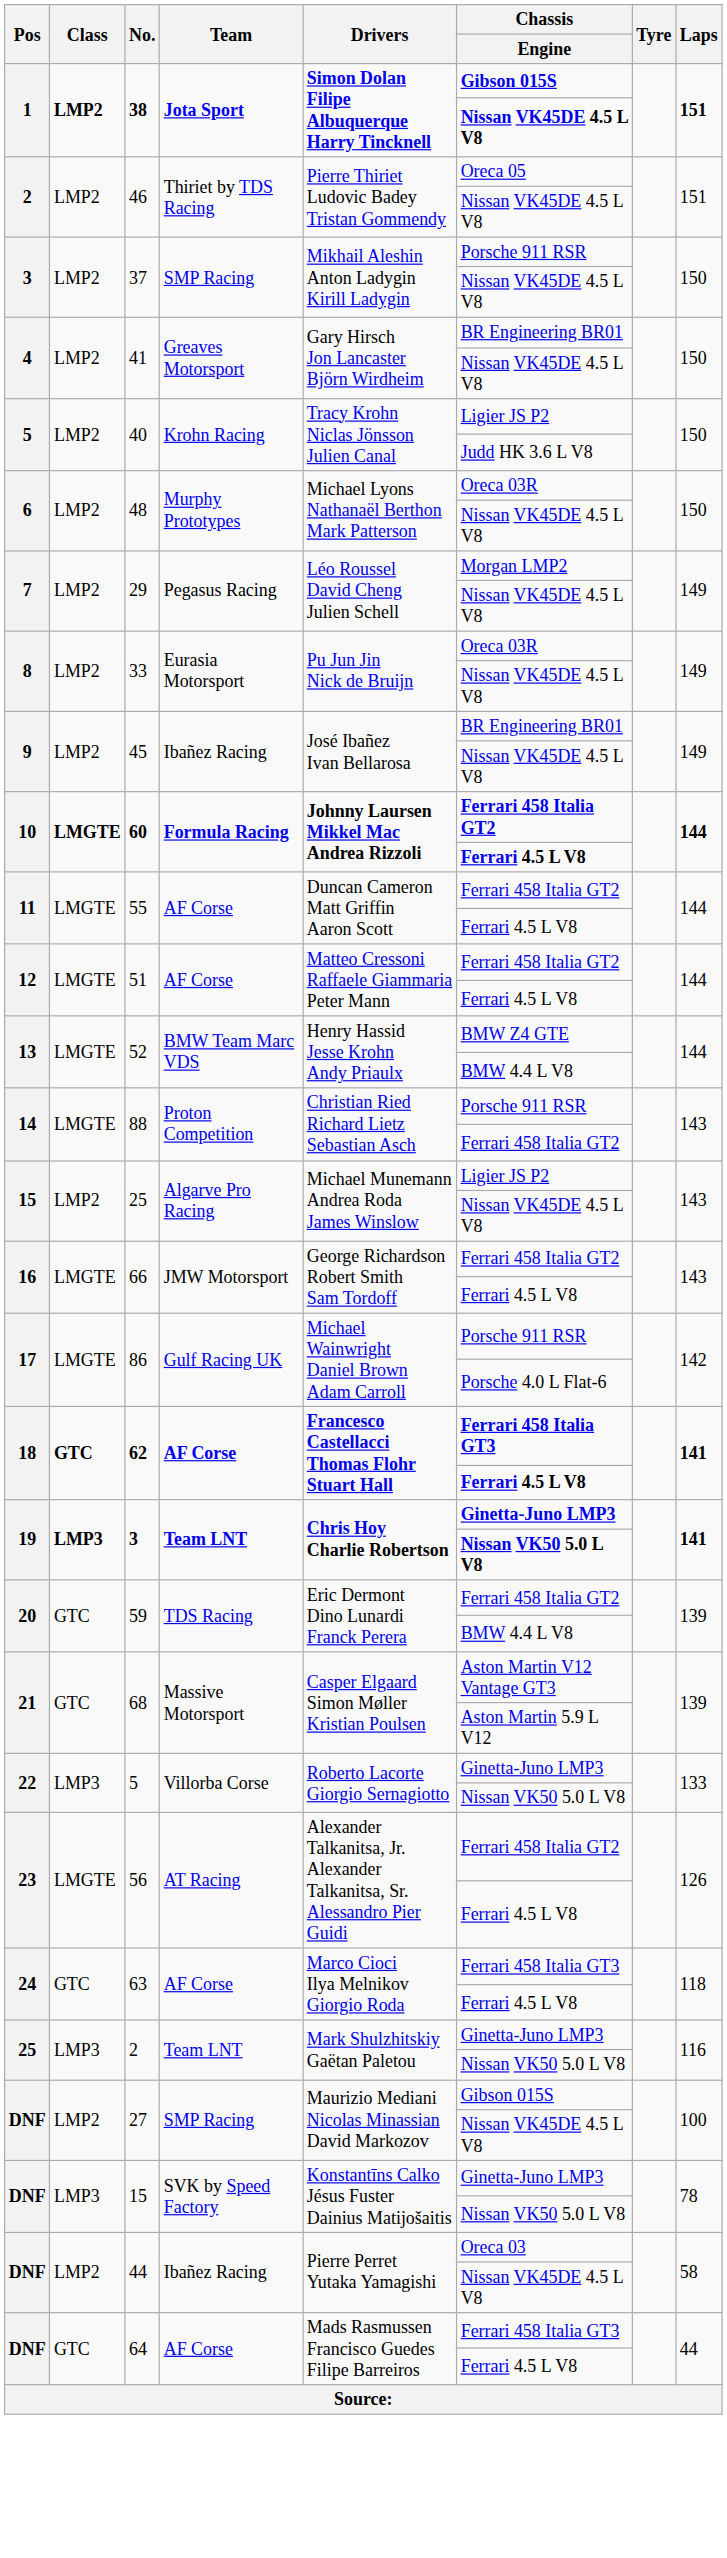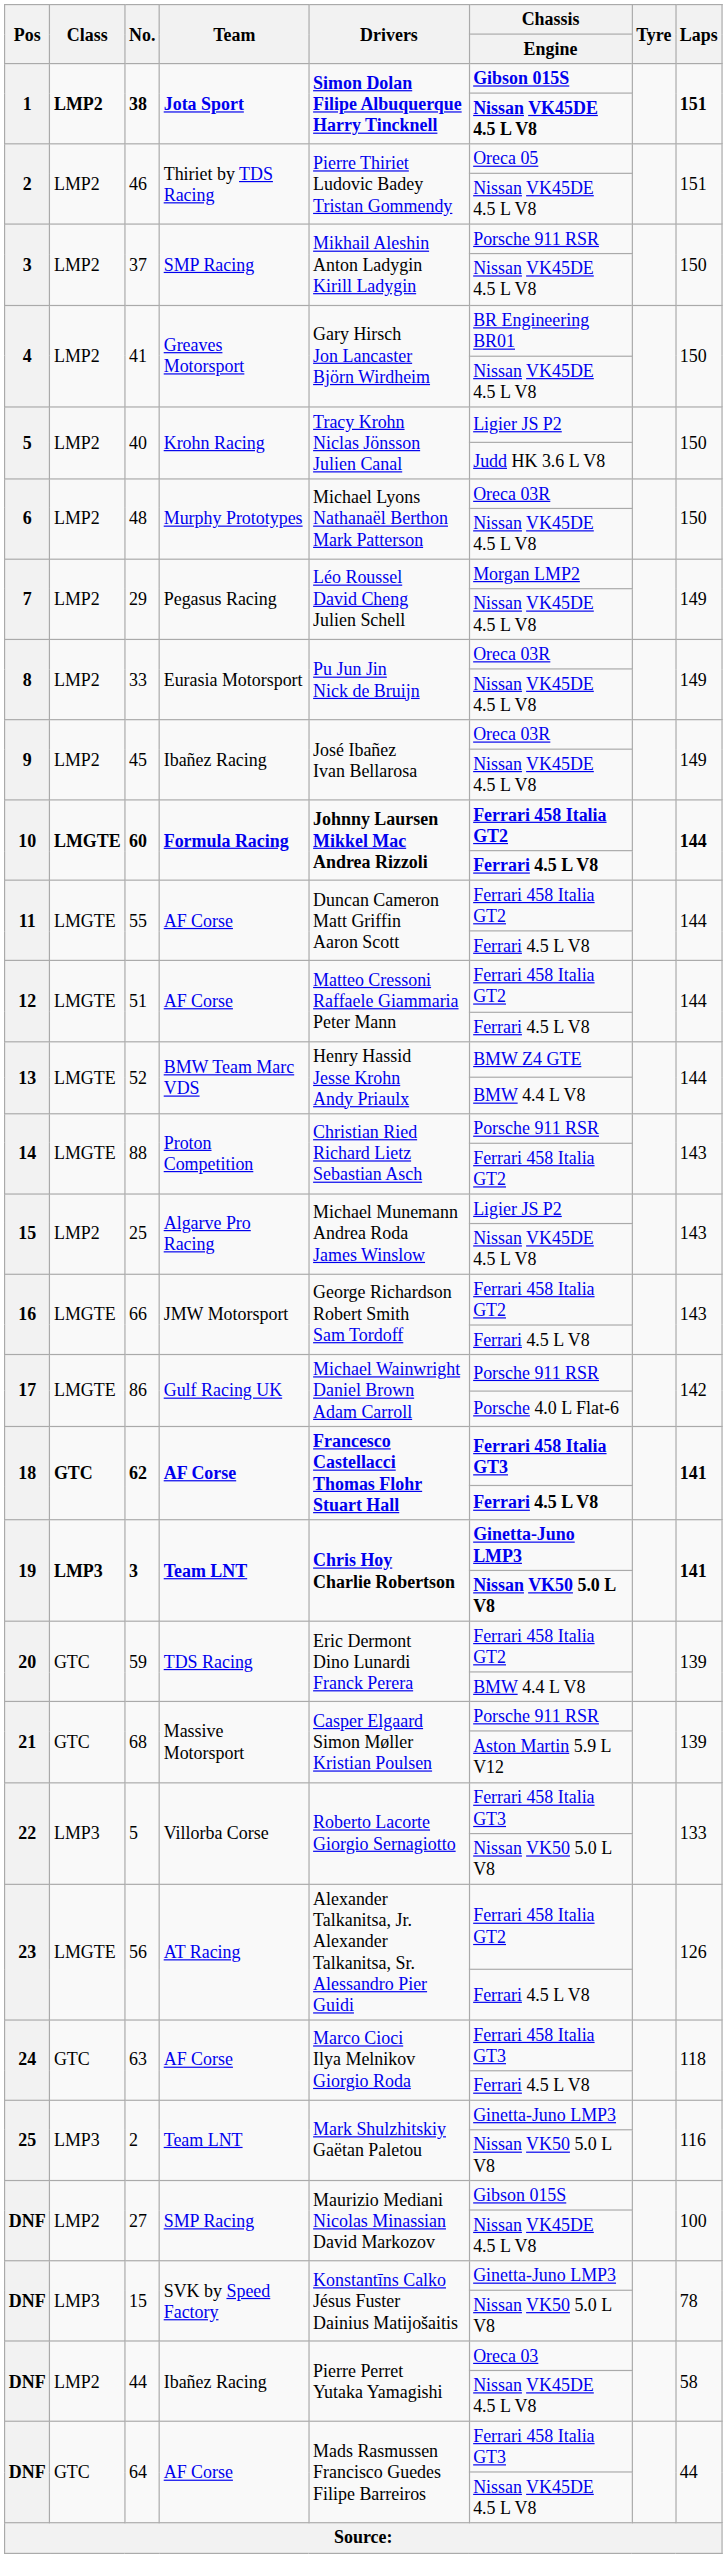(542, 726) BR Engineering BR01 -> (512, 734) Oreca 03R
(526, 1677) Aston Martin V12 Vantage GT3 -> (536, 1716) Porsche 911 RSR
(532, 1768) Ginetta-Juno LMP3 -> (534, 1807) Ferrari 458 Italia GT3
(519, 2366) Ferrari 4.5 L V8 -> (533, 2497) Nissan VK45DE 4.5 L V8
